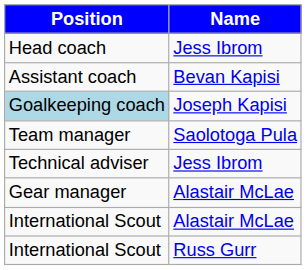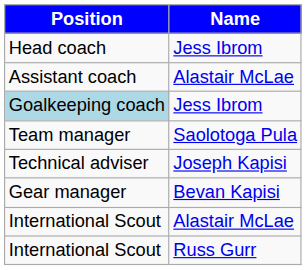(227, 76) Bevan Kapisi -> (234, 76) Alastair McLae
(230, 105) Joseph Kapisi -> (218, 105) Jess Ibrom
(218, 163) Jess Ibrom -> (230, 163) Joseph Kapisi
(234, 192) Alastair McLae -> (227, 192) Bevan Kapisi
